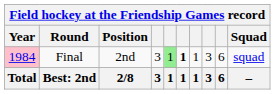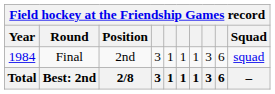(22, 57) pink background -> (22, 57) no background
(170, 57) lightgreen background -> (170, 57) no background
(183, 57) bold -> (183, 57) normal
